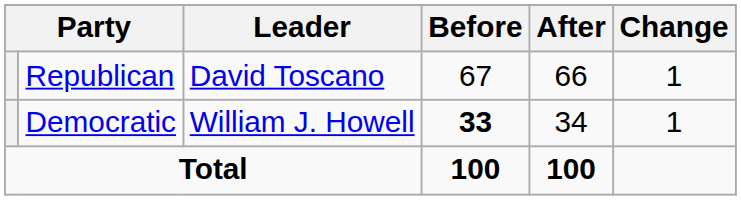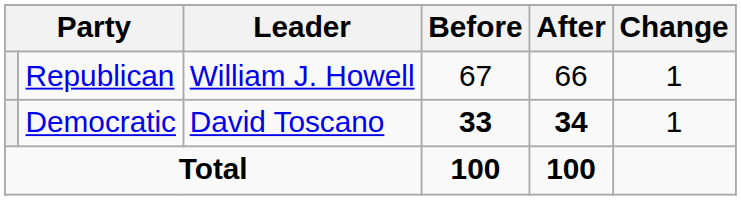(287, 75) David Toscano -> (302, 75) William J. Howell
(302, 122) William J. Howell -> (287, 122) David Toscano
(571, 122) normal -> (571, 122) bold
